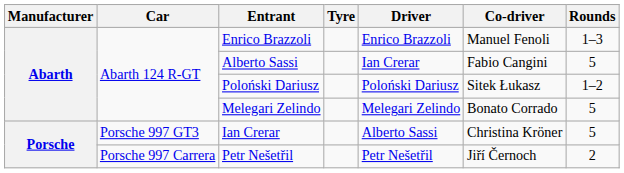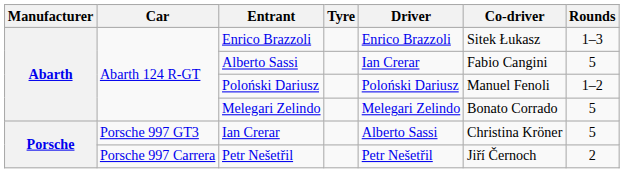(508, 39) Manuel Fenoli -> (504, 39) Sitek Łukasz
(504, 85) Sitek Łukasz -> (508, 85) Manuel Fenoli
